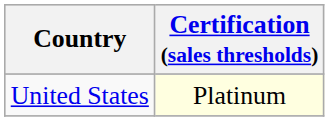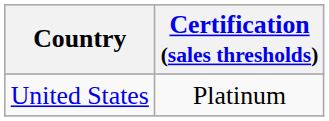(240, 94) lightyellow background -> (240, 94) no background
